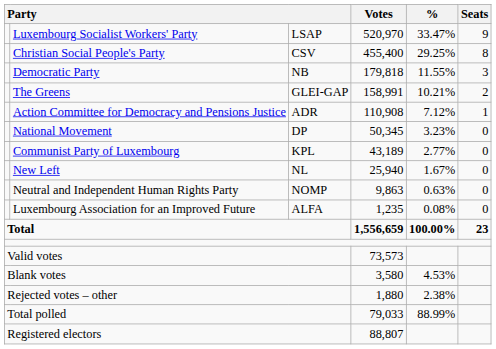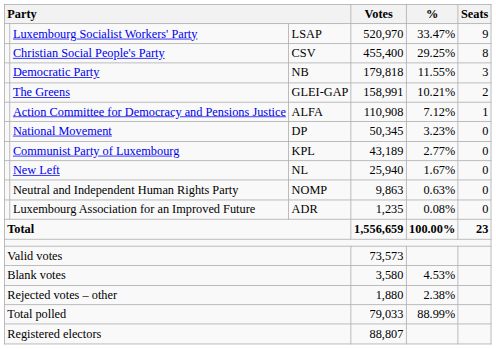(305, 111) ADR -> (307, 111) ALFA
(307, 209) ALFA -> (305, 209) ADR
